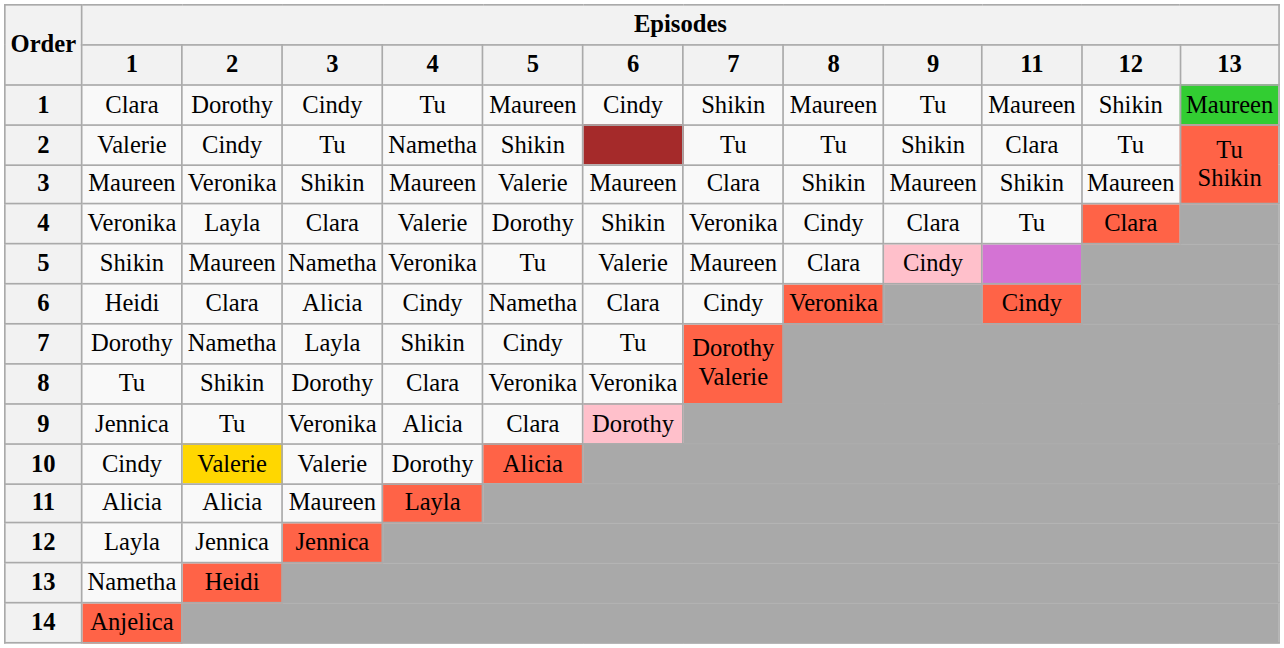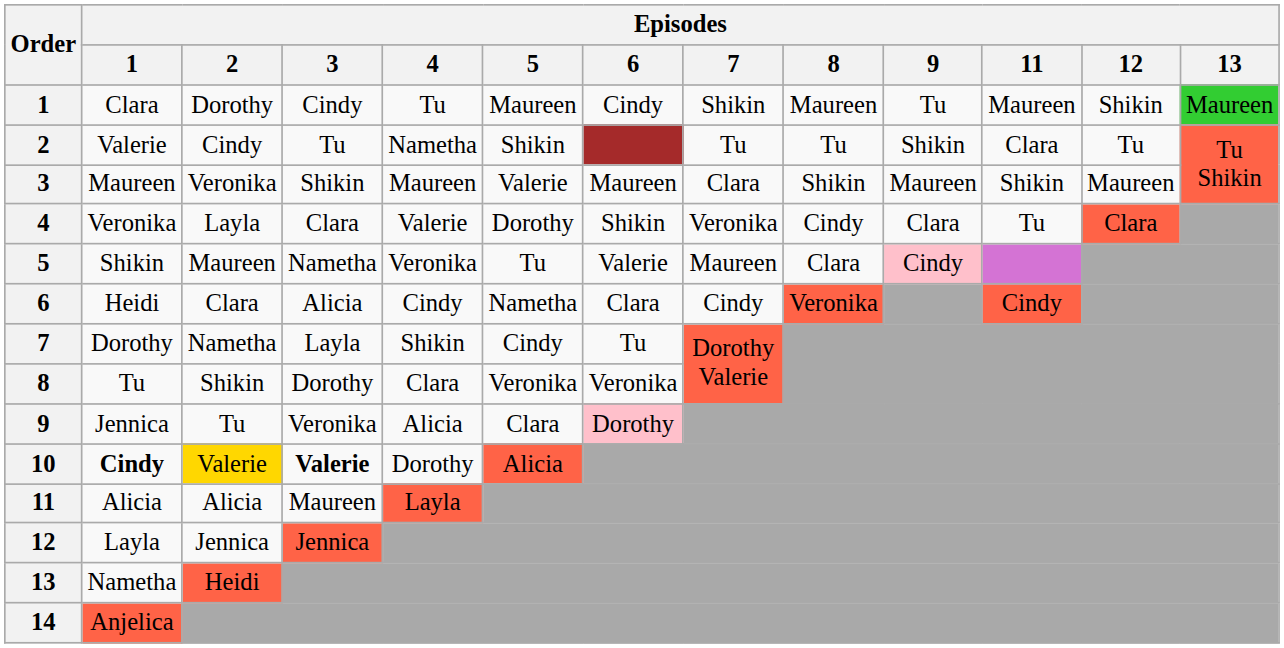(132, 462) normal -> (132, 462) bold
(332, 462) normal -> (332, 462) bold
